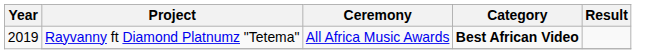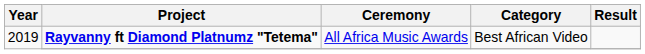(172, 37) normal -> (181, 37) bold
(517, 37) bold -> (531, 37) normal
